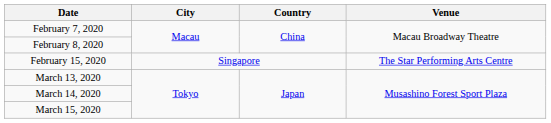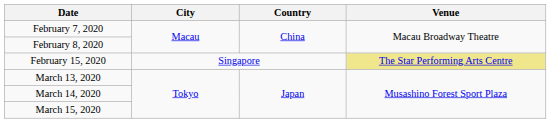(446, 61) no background -> (446, 61) khaki background
